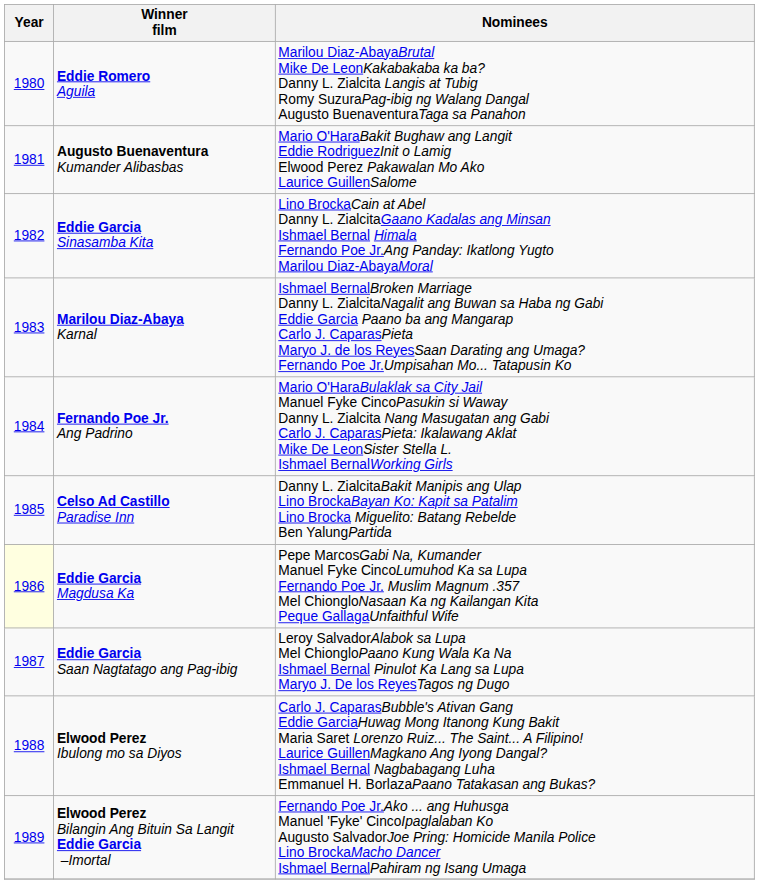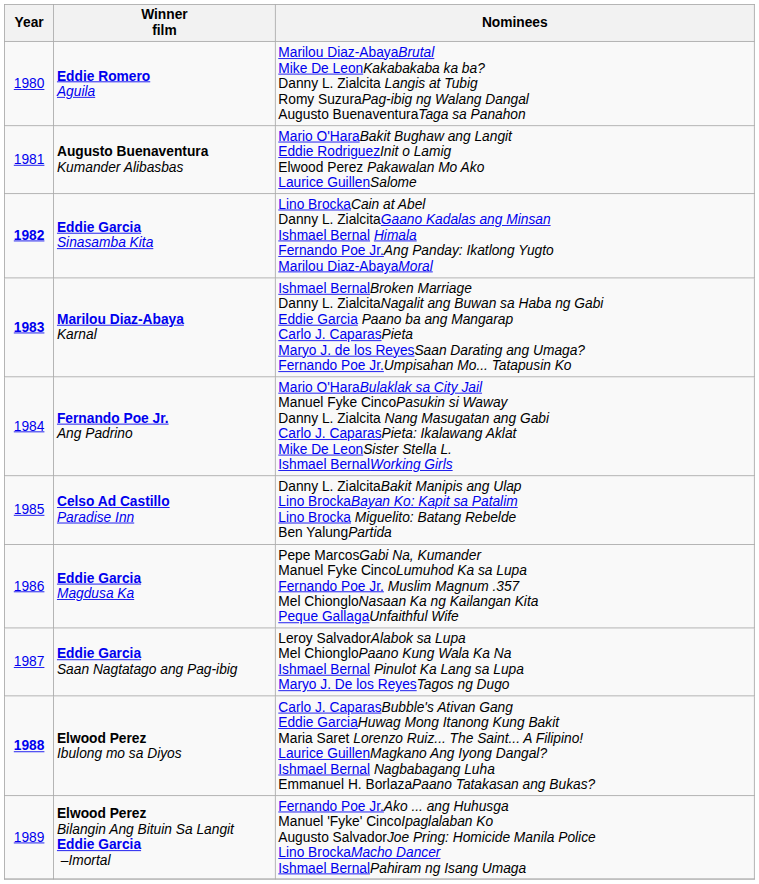(29, 235) normal -> (29, 235) bold
(29, 327) normal -> (29, 327) bold
(29, 586) lightyellow background -> (29, 586) no background
(29, 745) normal -> (29, 745) bold
